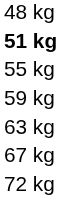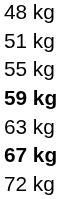(30, 41) bold -> (29, 41) normal
(29, 98) normal -> (30, 98) bold
(29, 155) normal -> (30, 155) bold
